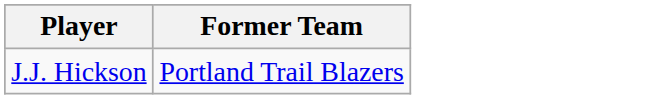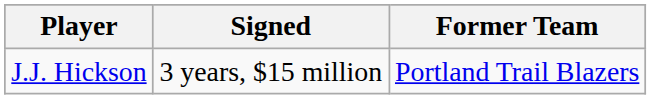+ column: (271, 26)
